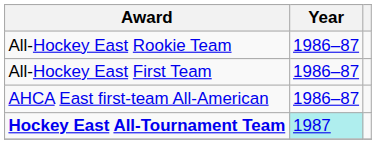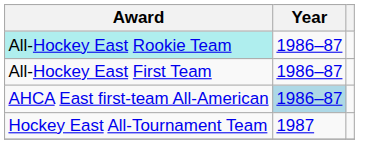(120, 44) no background -> (120, 44) paleturquoise background
(326, 98) no background -> (309, 98) lightblue background
(147, 125) bold -> (138, 125) normal
(312, 125) paleturquoise background -> (295, 125) no background
